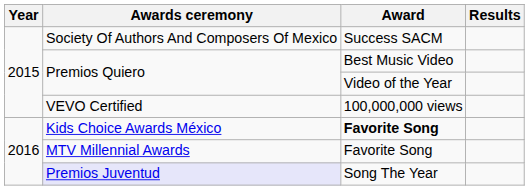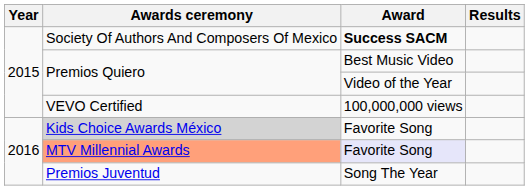(393, 38) normal -> (396, 38) bold
(134, 128) no background -> (134, 128) lightgrey background
(391, 128) bold -> (388, 128) normal
(118, 151) no background -> (118, 151) lightsalmon background
(388, 151) no background -> (388, 151) lavender background
(103, 173) lavender background -> (103, 173) no background
